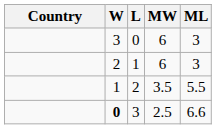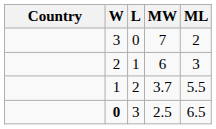(162, 40) 6 -> (162, 40) 7
(196, 40) 3 -> (196, 40) 2
(162, 87) 3.5 -> (162, 87) 3.7
(196, 111) 6.6 -> (196, 111) 6.5
